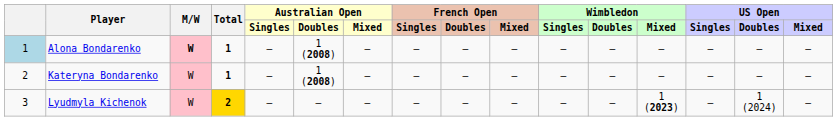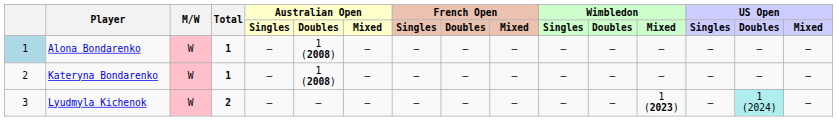(191, 49) bold -> (191, 49) normal
(228, 103) gold background -> (228, 103) no background
(759, 103) no background -> (759, 103) paleturquoise background
